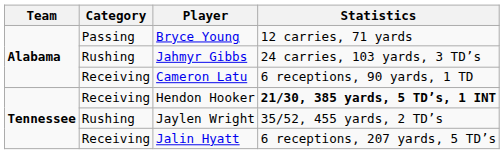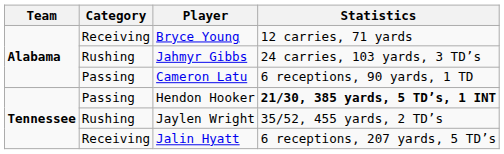(108, 36) Passing -> (116, 36) Receiving
(116, 77) Receiving -> (108, 77) Passing
(116, 98) Receiving -> (108, 98) Passing
